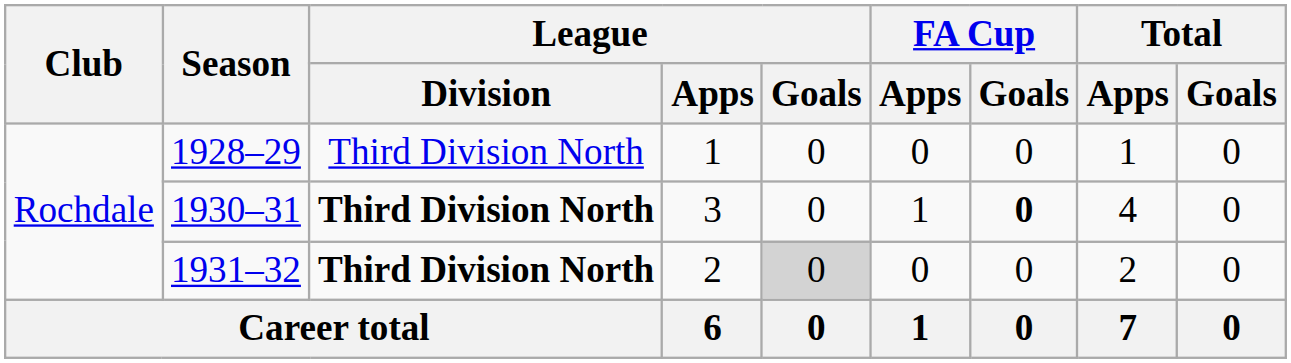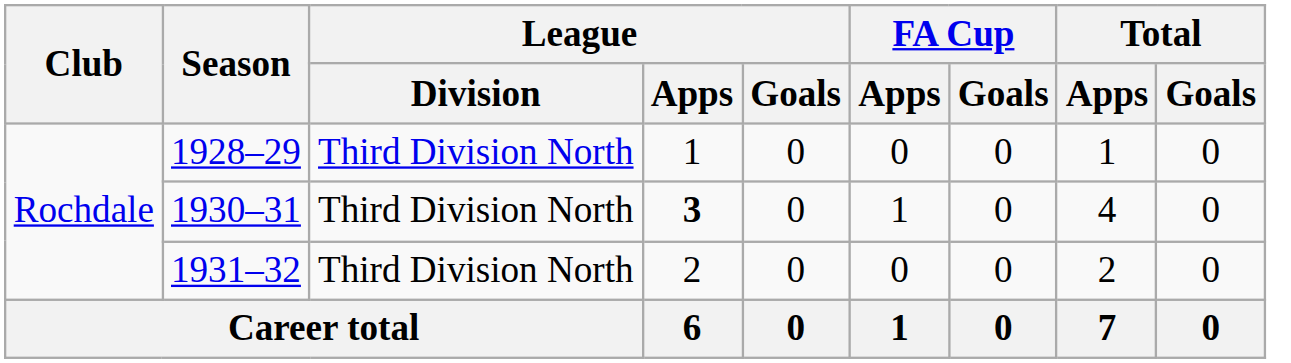(486, 210) bold -> (476, 210) normal
(713, 210) normal -> (692, 210) bold
(1024, 210) bold -> (1003, 210) normal
(486, 269) bold -> (476, 269) normal
(816, 269) lightgrey background -> (796, 269) no background
